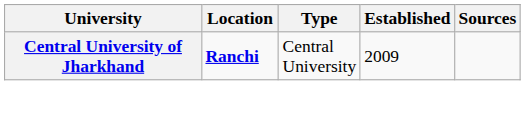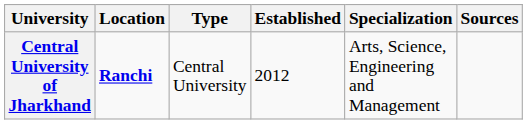+ column: (401, 18)
(382, 55) 2009 -> (272, 75) 2012
